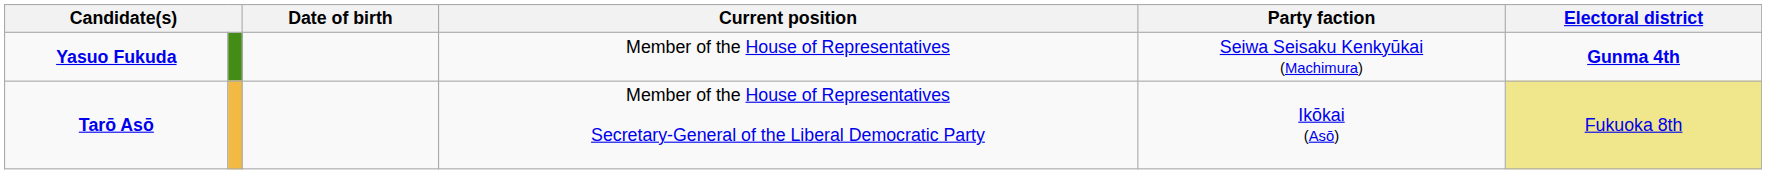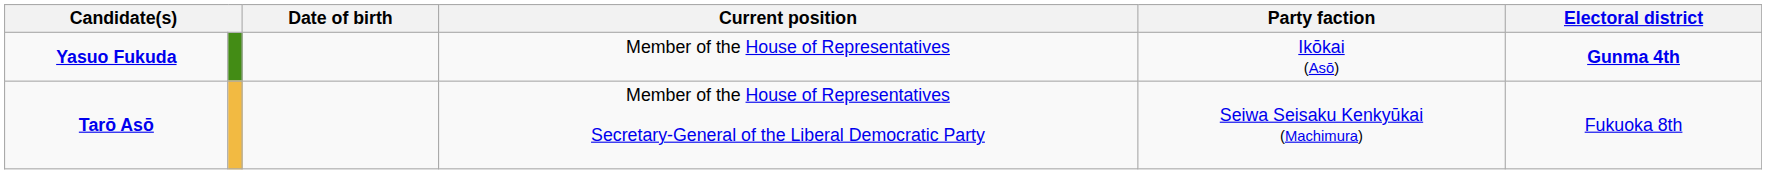(1321, 56) Seiwa Seisaku Kenkyūkai (Machimura) -> (1321, 56) Ikōkai (Asō)
(1321, 124) Ikōkai (Asō) -> (1321, 124) Seiwa Seisaku Kenkyūkai (Machimura)
(1634, 124) khaki background -> (1634, 124) no background
